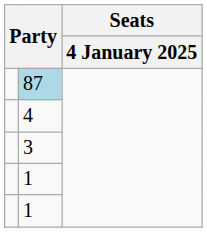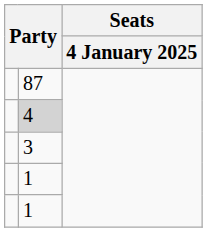(33, 83) lightblue background -> (33, 83) no background
(28, 115) no background -> (28, 115) lightgrey background
